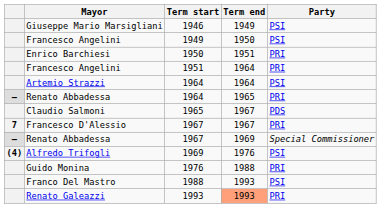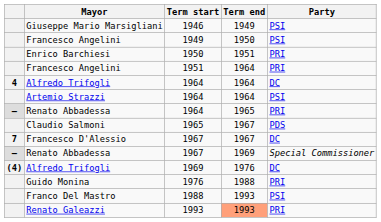+ row: (68, 82)
(277, 125) PRI -> (275, 139) DC
(277, 153) PSI -> (275, 168) DC
